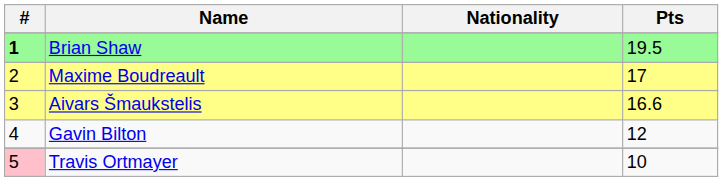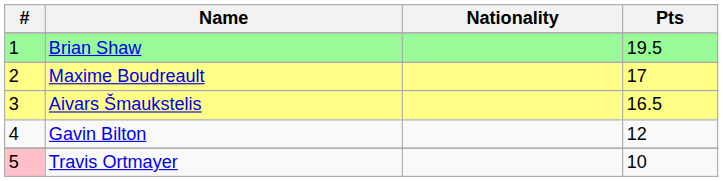(14, 47) bold -> (14, 47) normal
(644, 104) 16.6 -> (644, 104) 16.5
